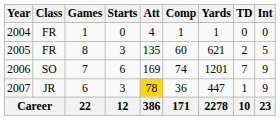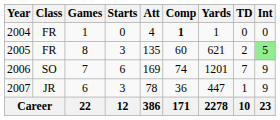(181, 32) normal -> (181, 32) bold
(265, 50) no background -> (265, 50) lightgreen background
(152, 87) gold background -> (152, 87) no background
